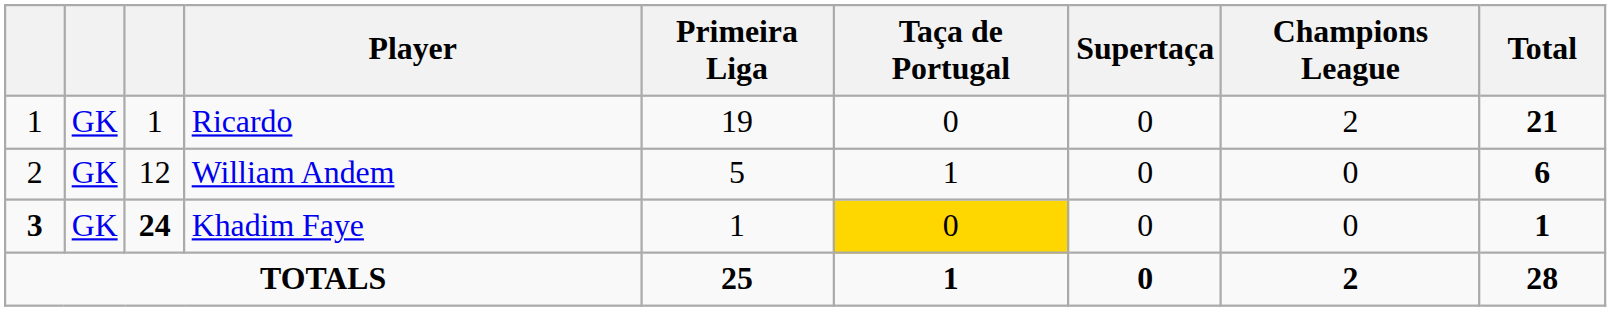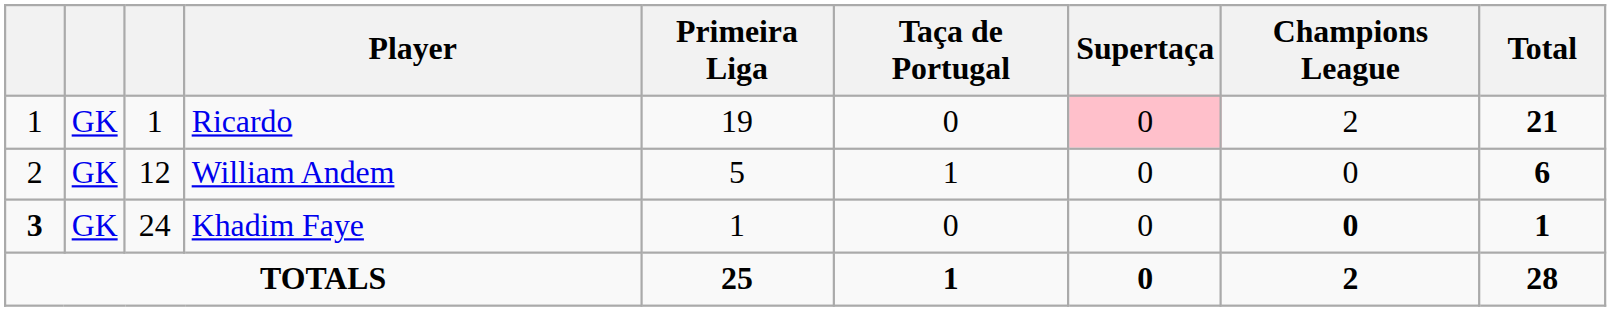(1145, 121) no background -> (1145, 121) pink background
(155, 226) bold -> (155, 226) normal
(951, 226) gold background -> (951, 226) no background
(1350, 226) normal -> (1350, 226) bold
